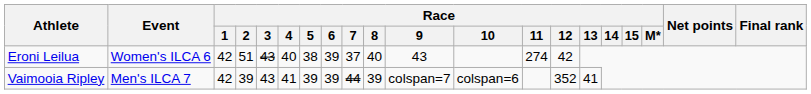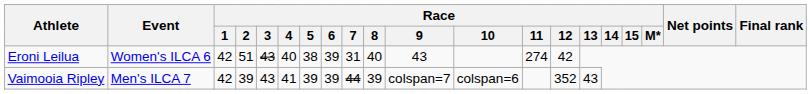(353, 57) 37 -> (353, 57) 31
(591, 79) 41 -> (591, 79) 43
